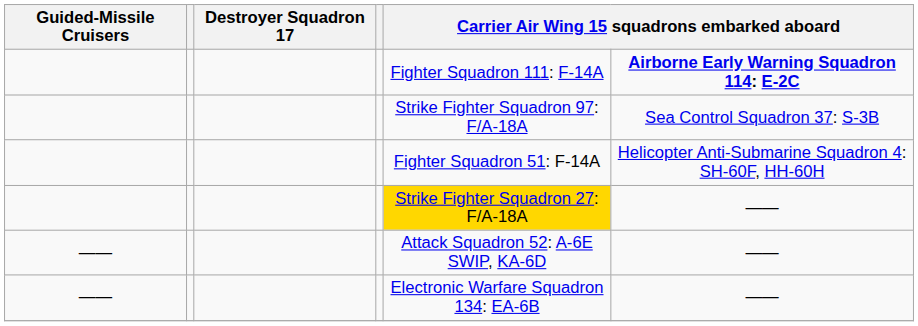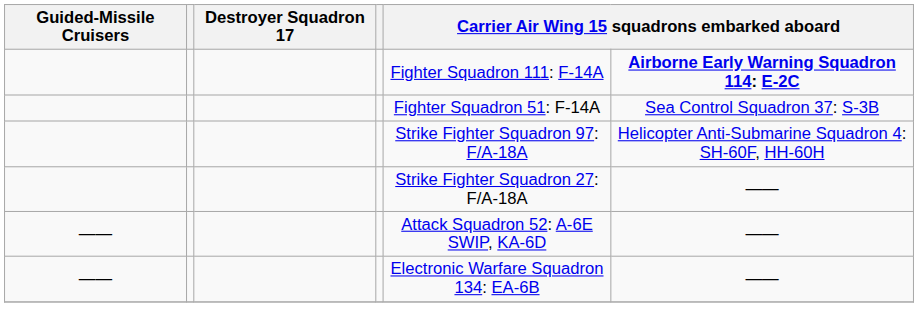(497, 117) Strike Fighter Squadron 97: F/A-18A -> (497, 107) Fighter Squadron 51: F-14A
(497, 162) Fighter Squadron 51: F-14A -> (497, 143) Strike Fighter Squadron 97: F/A-18A
(497, 207) gold background -> (497, 188) no background
